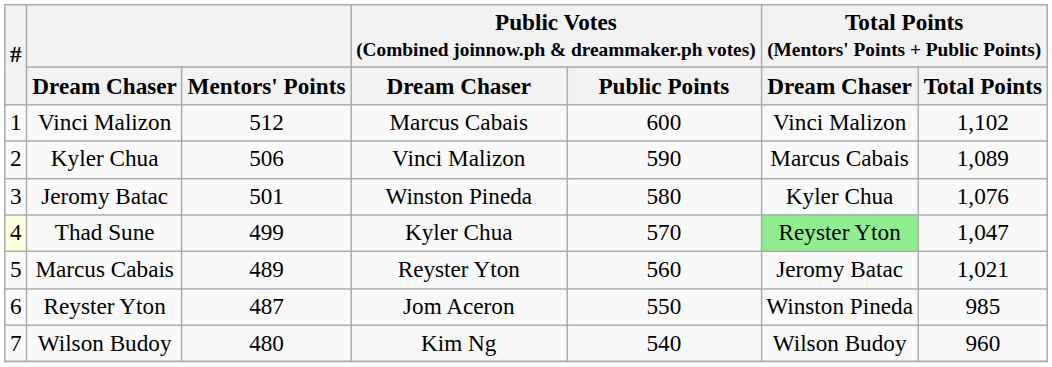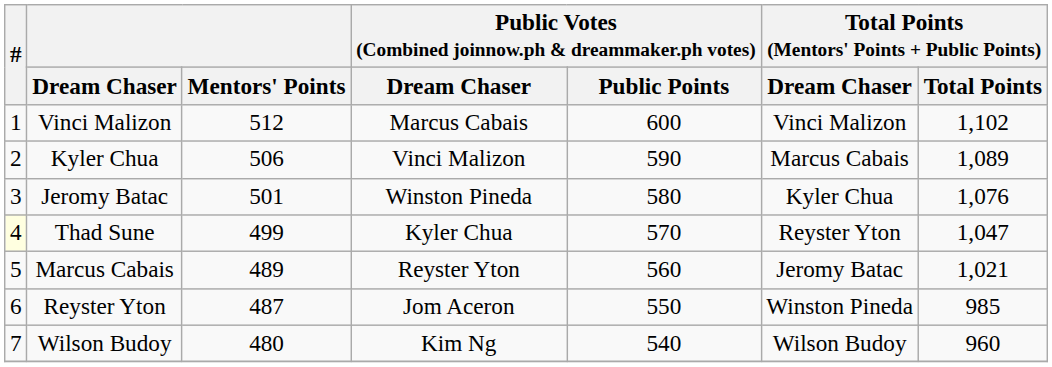(840, 232) lightgreen background -> (840, 232) no background
